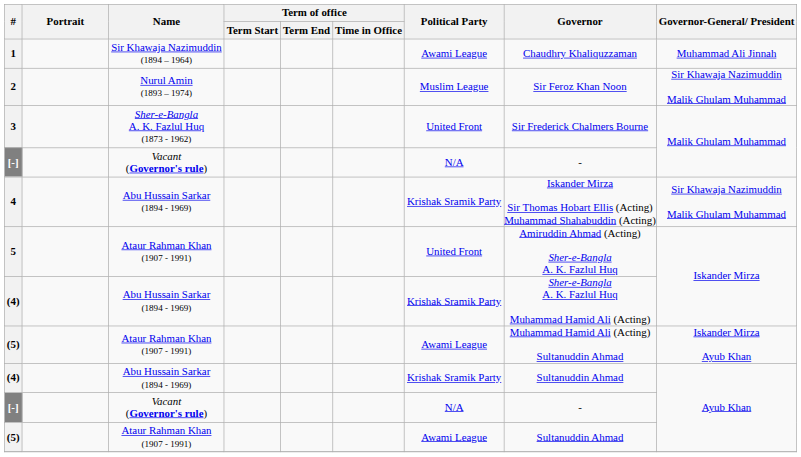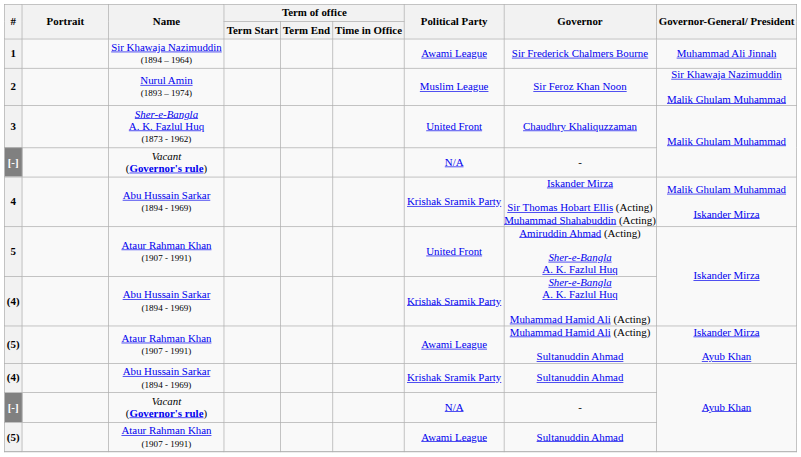(580, 53) Chaudhry Khaliquzzaman -> (580, 53) Sir Frederick Chalmers Bourne
(580, 126) Sir Frederick Chalmers Bourne -> (580, 126) Chaudhry Khaliquzzaman
(727, 202) Sir Khawaja Nazimuddin Malik Ghulam Muhammad -> (727, 202) Malik Ghulam Muhammad Iskander Mirza
